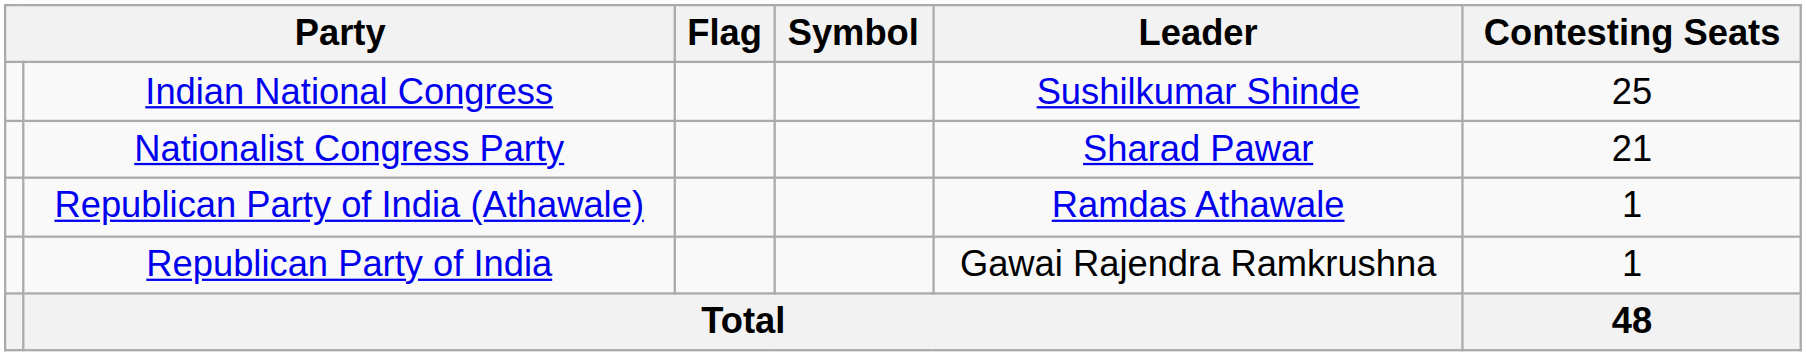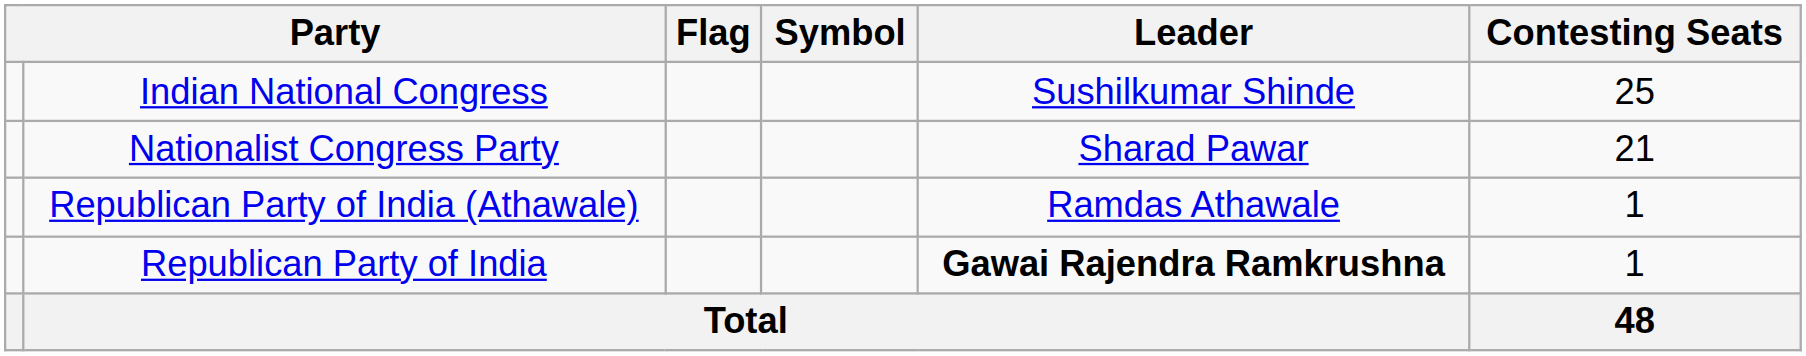(1198, 263) normal -> (1194, 263) bold
